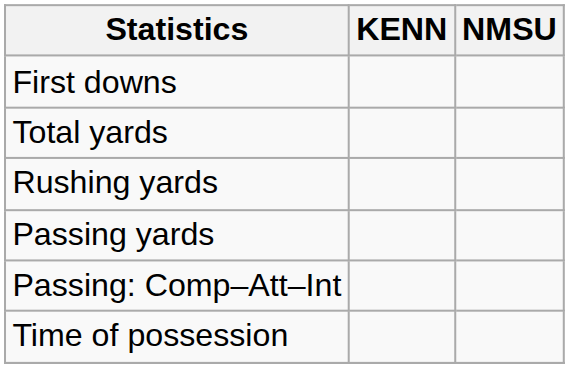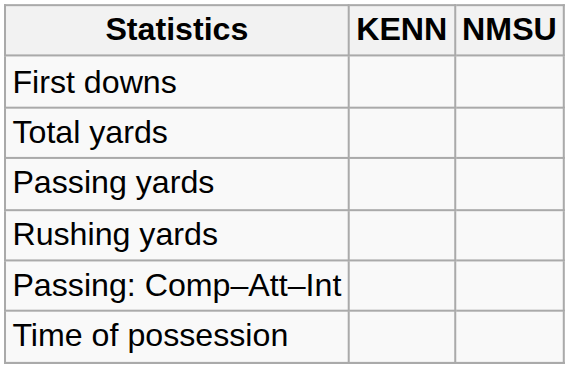rows swapped: (115, 183) <-> (113, 234)
